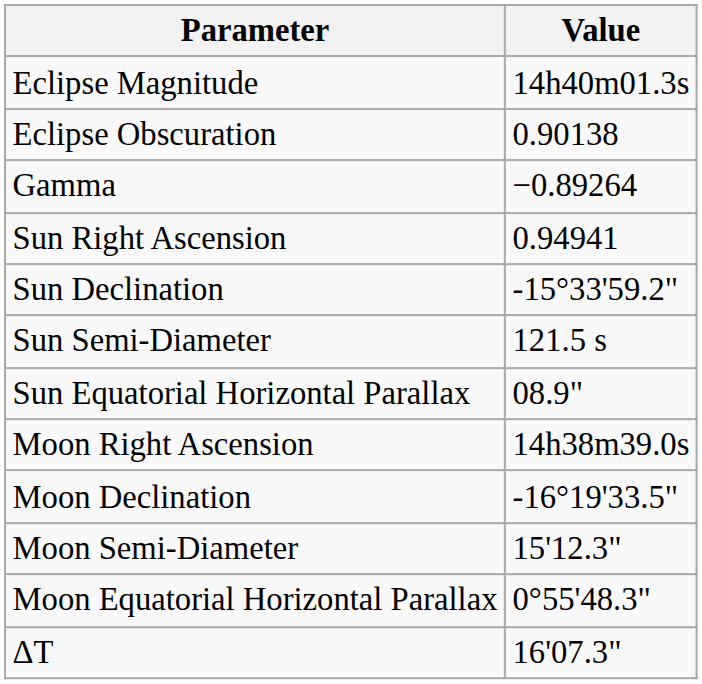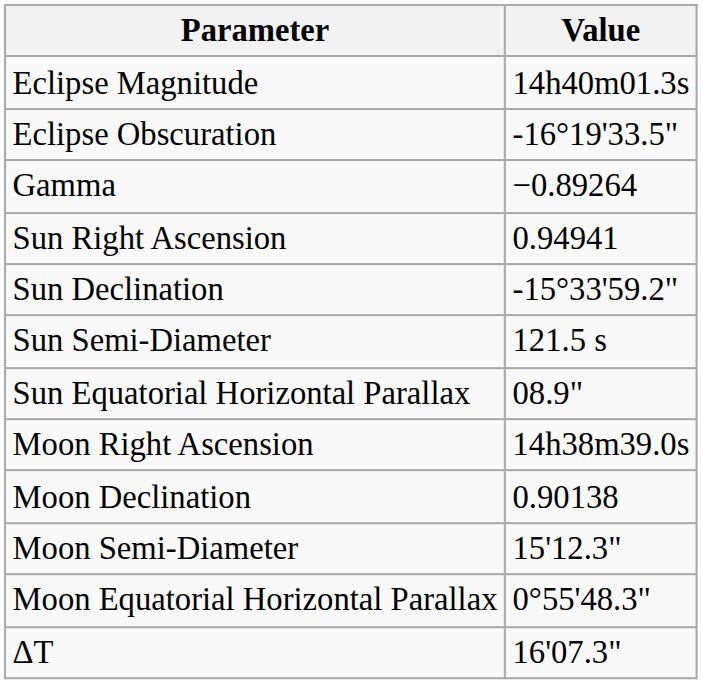(566, 133) 0.90138 -> (595, 133) -16°19'33.5"
(595, 496) -16°19'33.5" -> (566, 496) 0.90138
